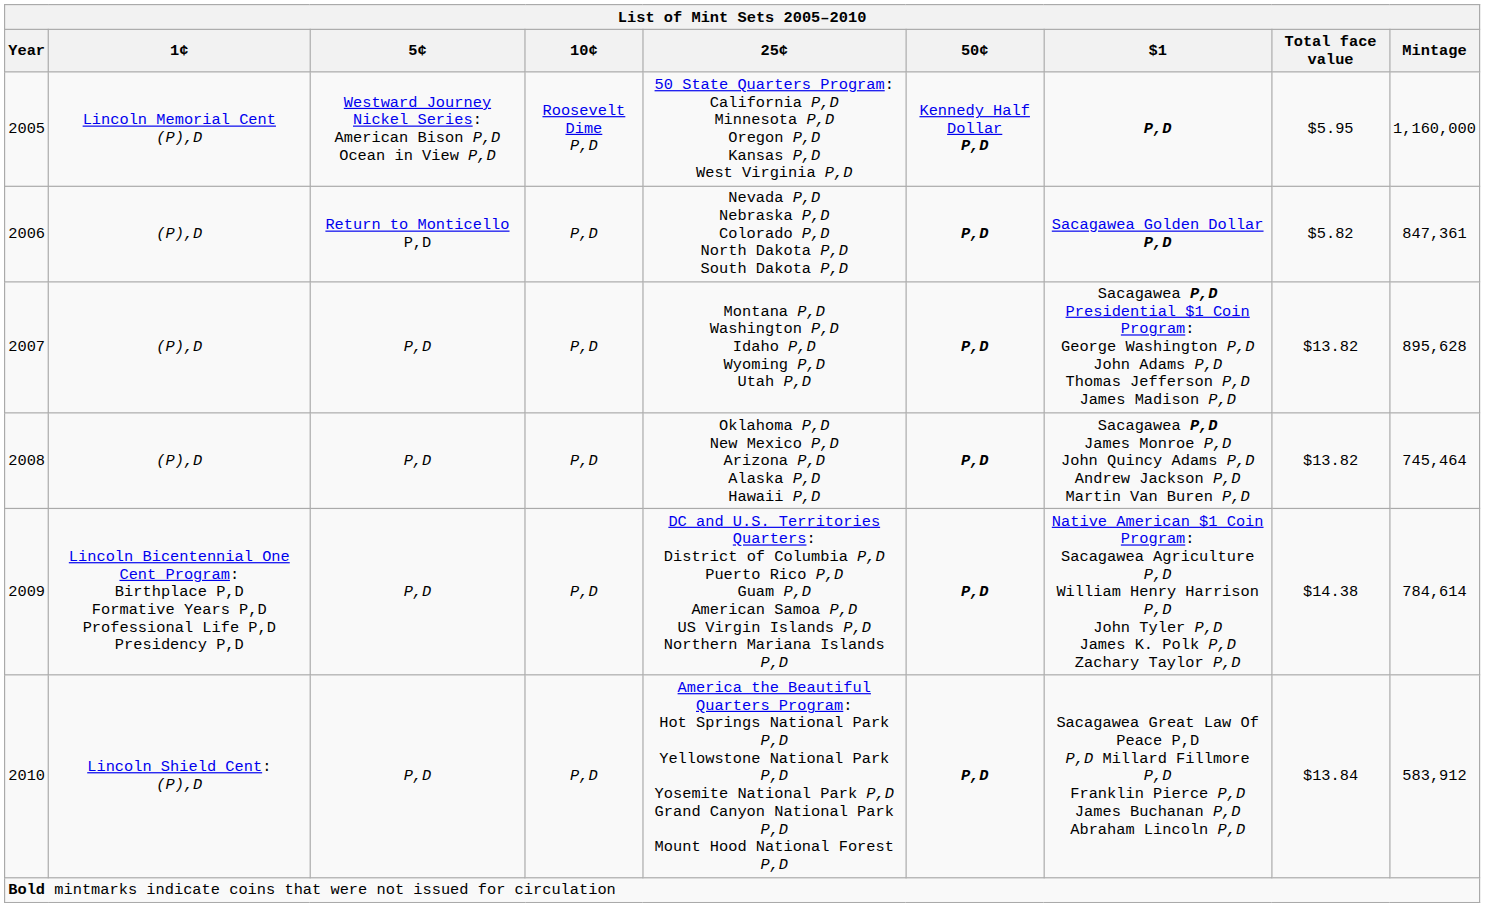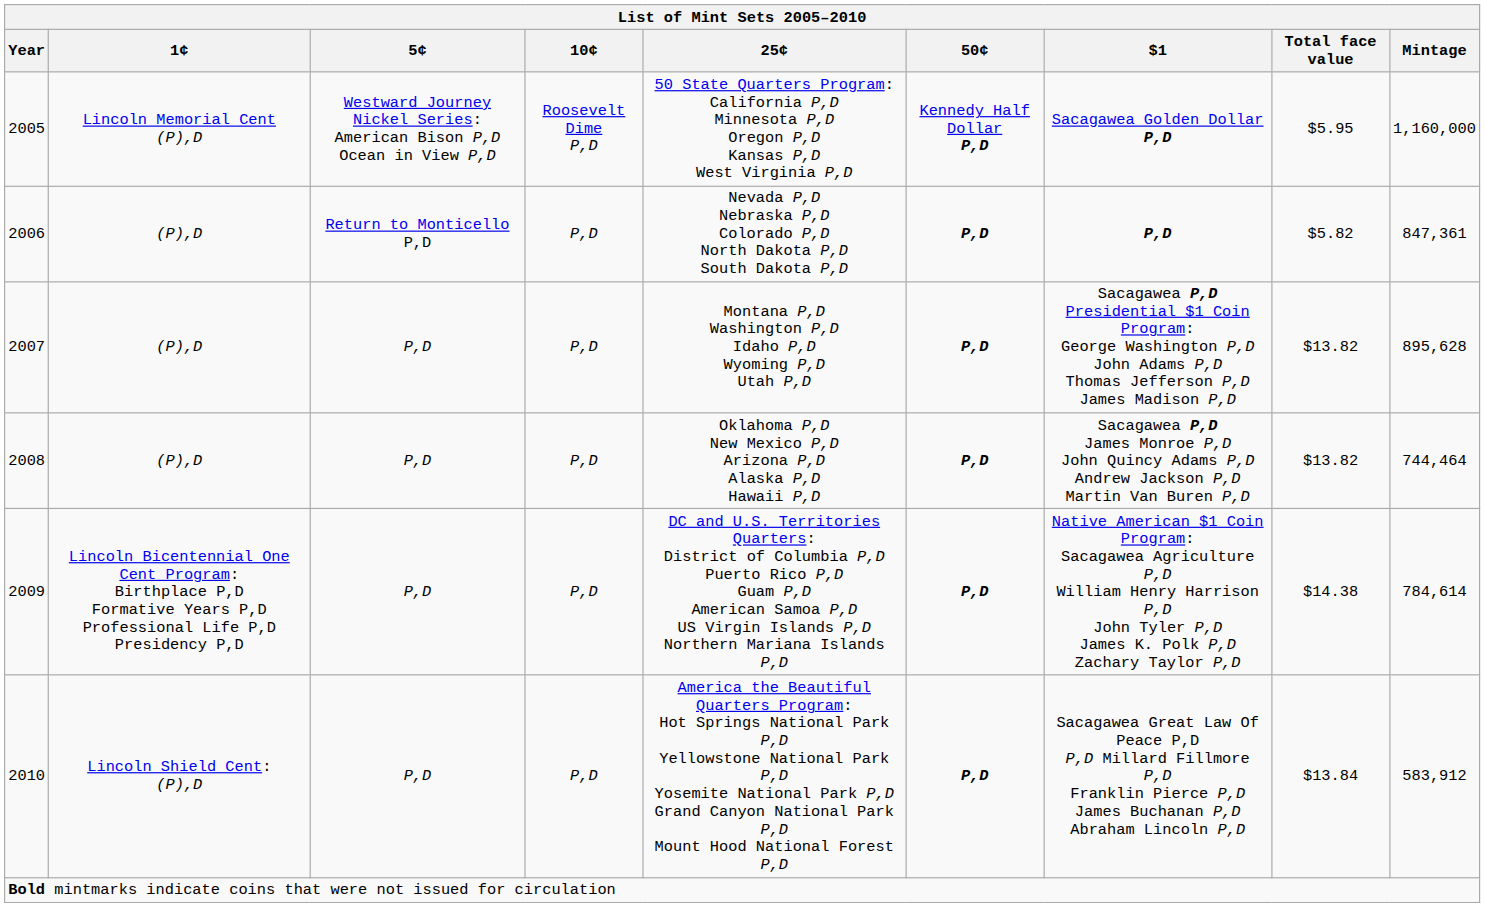(1158, 129) P,D -> (1158, 129) Sacagawea Golden Dollar P,D
(1158, 234) Sacagawea Golden Dollar P,D -> (1158, 234) P,D
(1434, 461) 745,464 -> (1434, 461) 744,464
